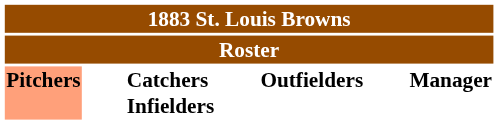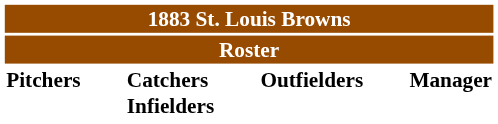(43, 80) lightsalmon background -> (43, 80) no background
